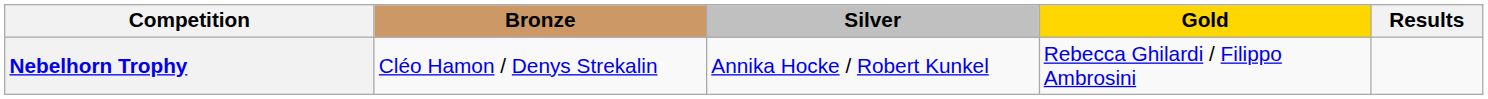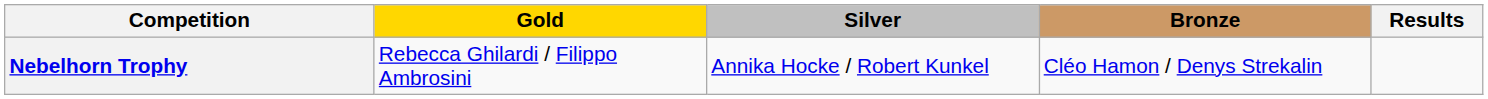columns swapped: (1205, 20) <-> (540, 20)
